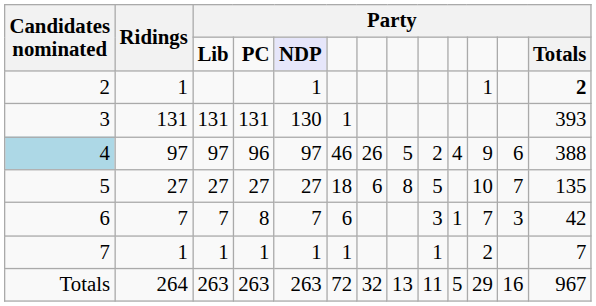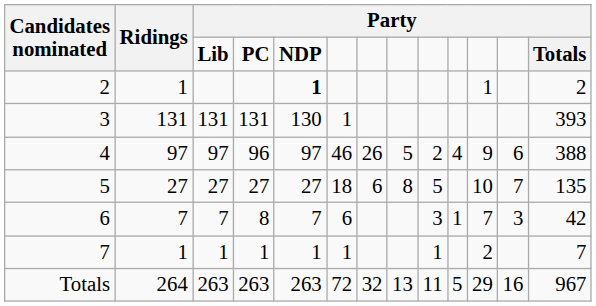(300, 53) lavender background -> (300, 53) no background
(317, 86) normal -> (317, 86) bold
(581, 86) bold -> (581, 86) normal
(105, 152) lightblue background -> (105, 152) no background
